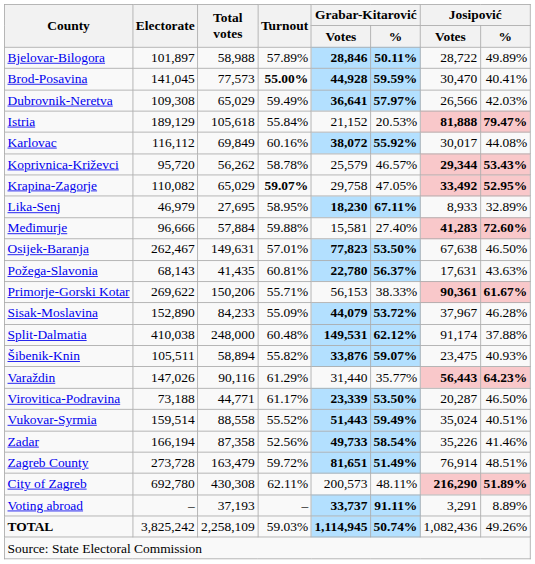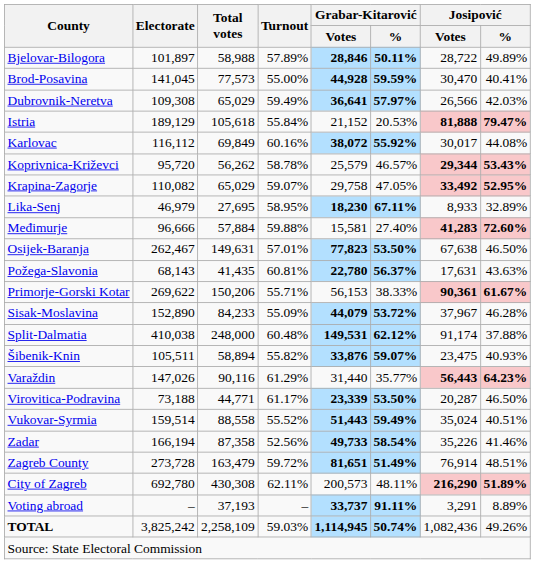(286, 79) bold -> (287, 79) normal
(286, 185) bold -> (287, 185) normal
